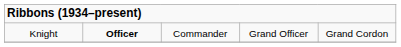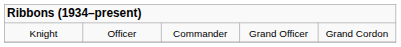(122, 32) bold -> (122, 33) normal
